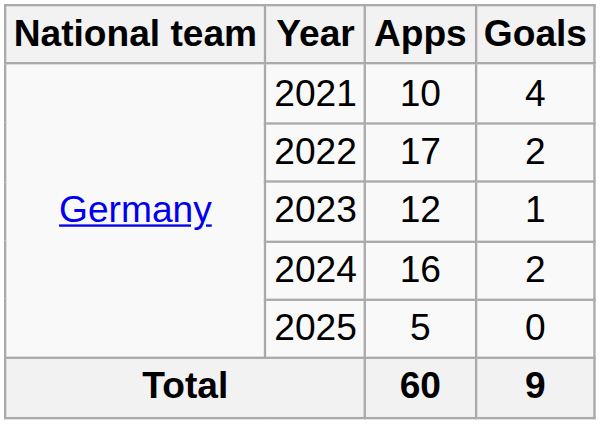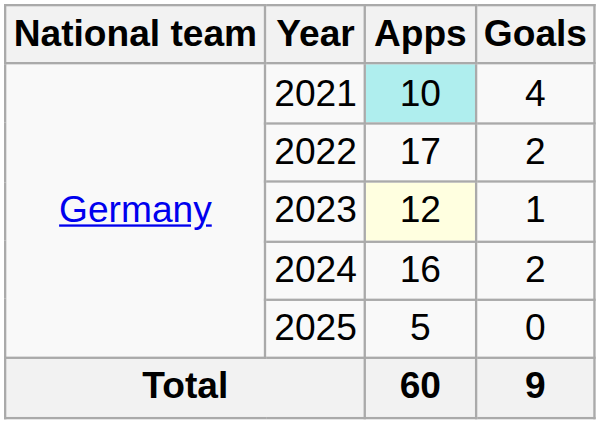(420, 92) no background -> (420, 92) paleturquoise background
(420, 210) no background -> (420, 210) lightyellow background
